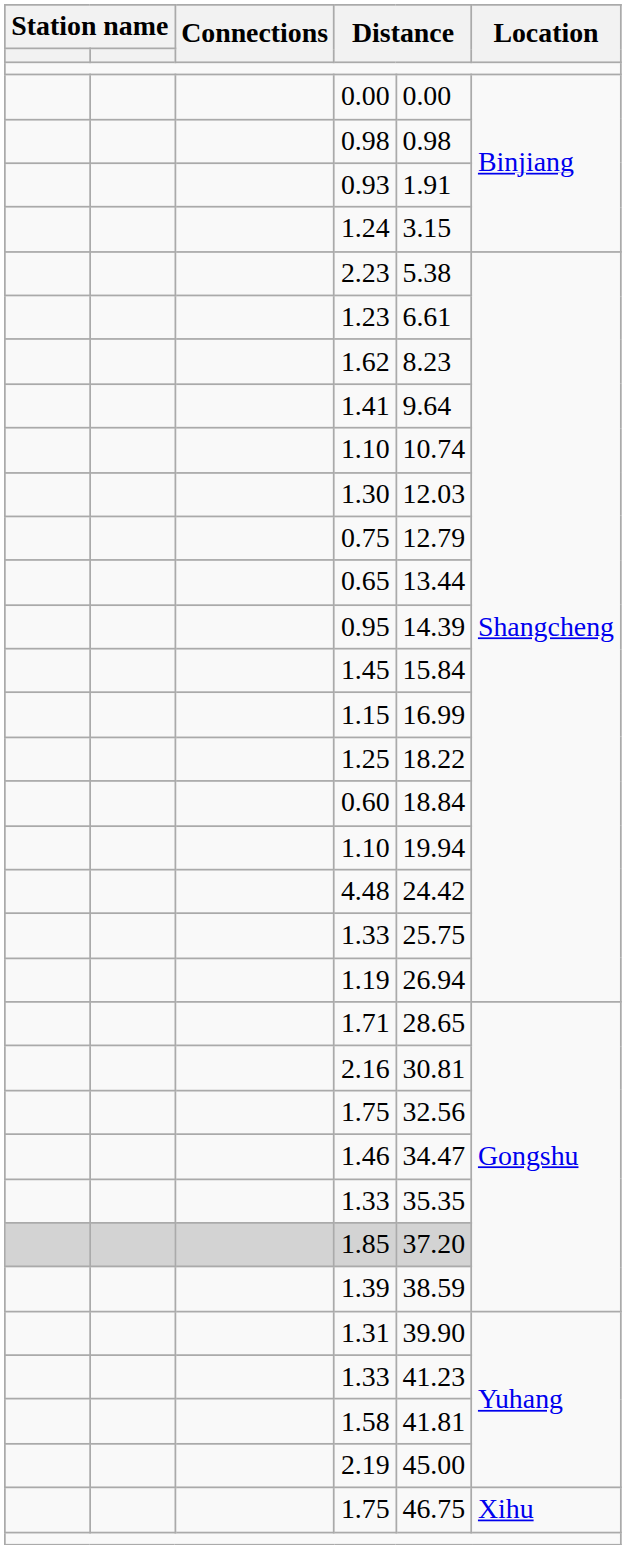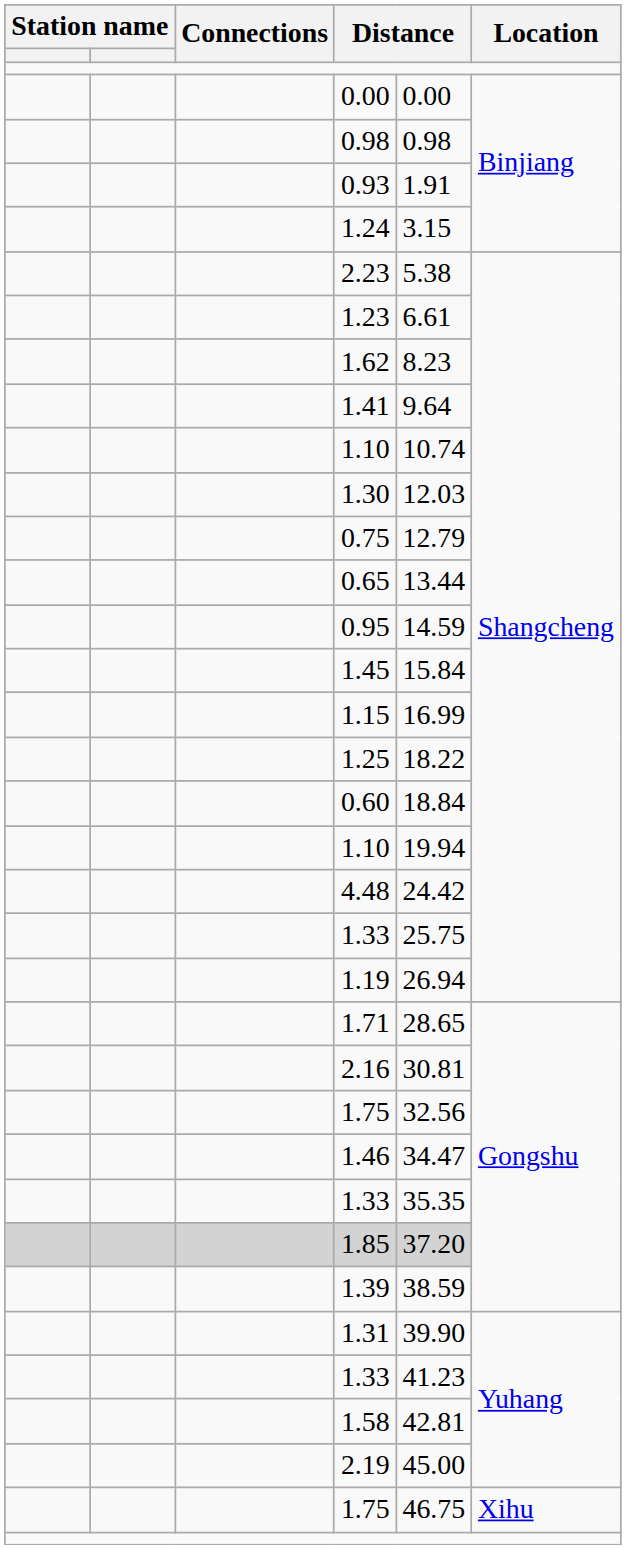(434, 626) 14.39 -> (434, 626) 14.59
(434, 1420) 41.81 -> (434, 1420) 42.81
